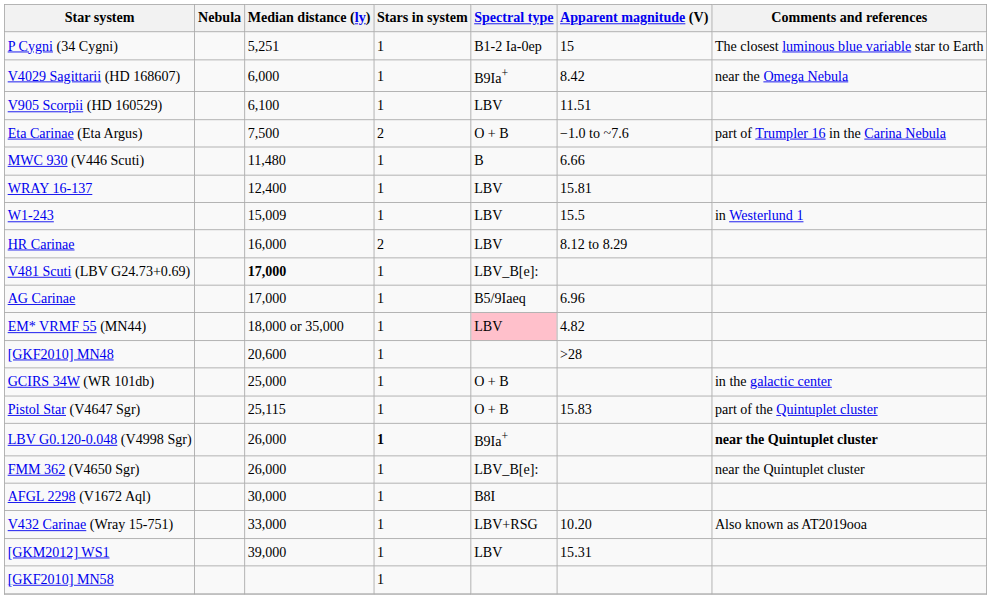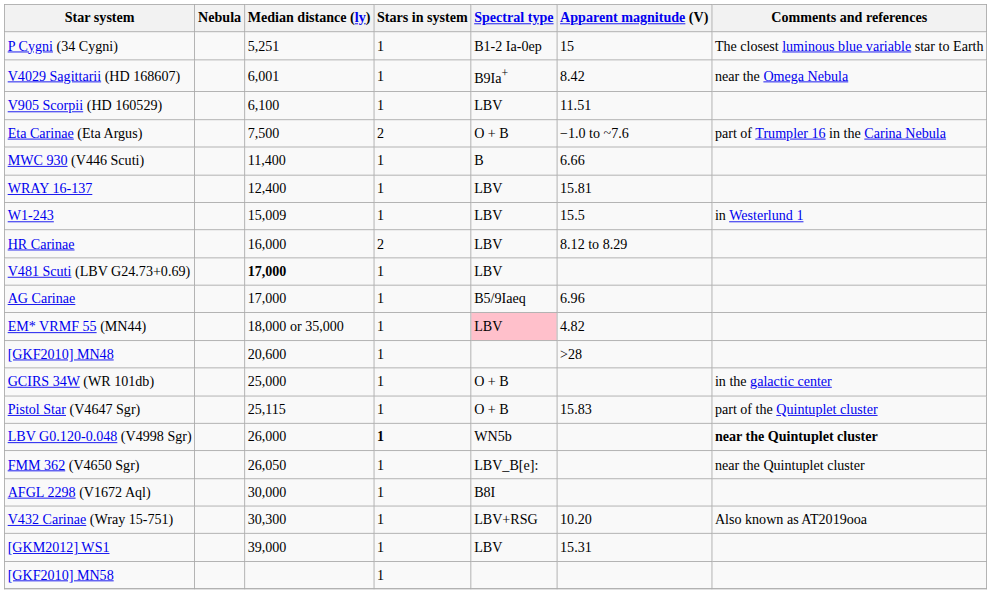(263, 75) 6,000 -> (263, 75) 6,001
(267, 161) 11,480 -> (267, 161) 11,400
(506, 271) LBV_B[e]: -> (488, 271) LBV
(491, 439) B9Ia+ -> (493, 437) WN5b
(267, 469) 26,000 -> (267, 464) 26,050
(267, 524) 33,000 -> (267, 519) 30,300
